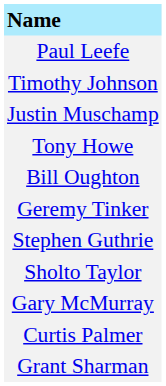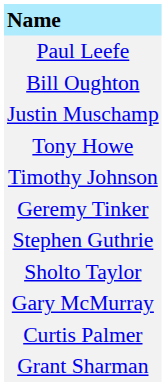(83, 82) Timothy Johnson -> (83, 82) Bill Oughton
(83, 176) Bill Oughton -> (83, 176) Timothy Johnson
